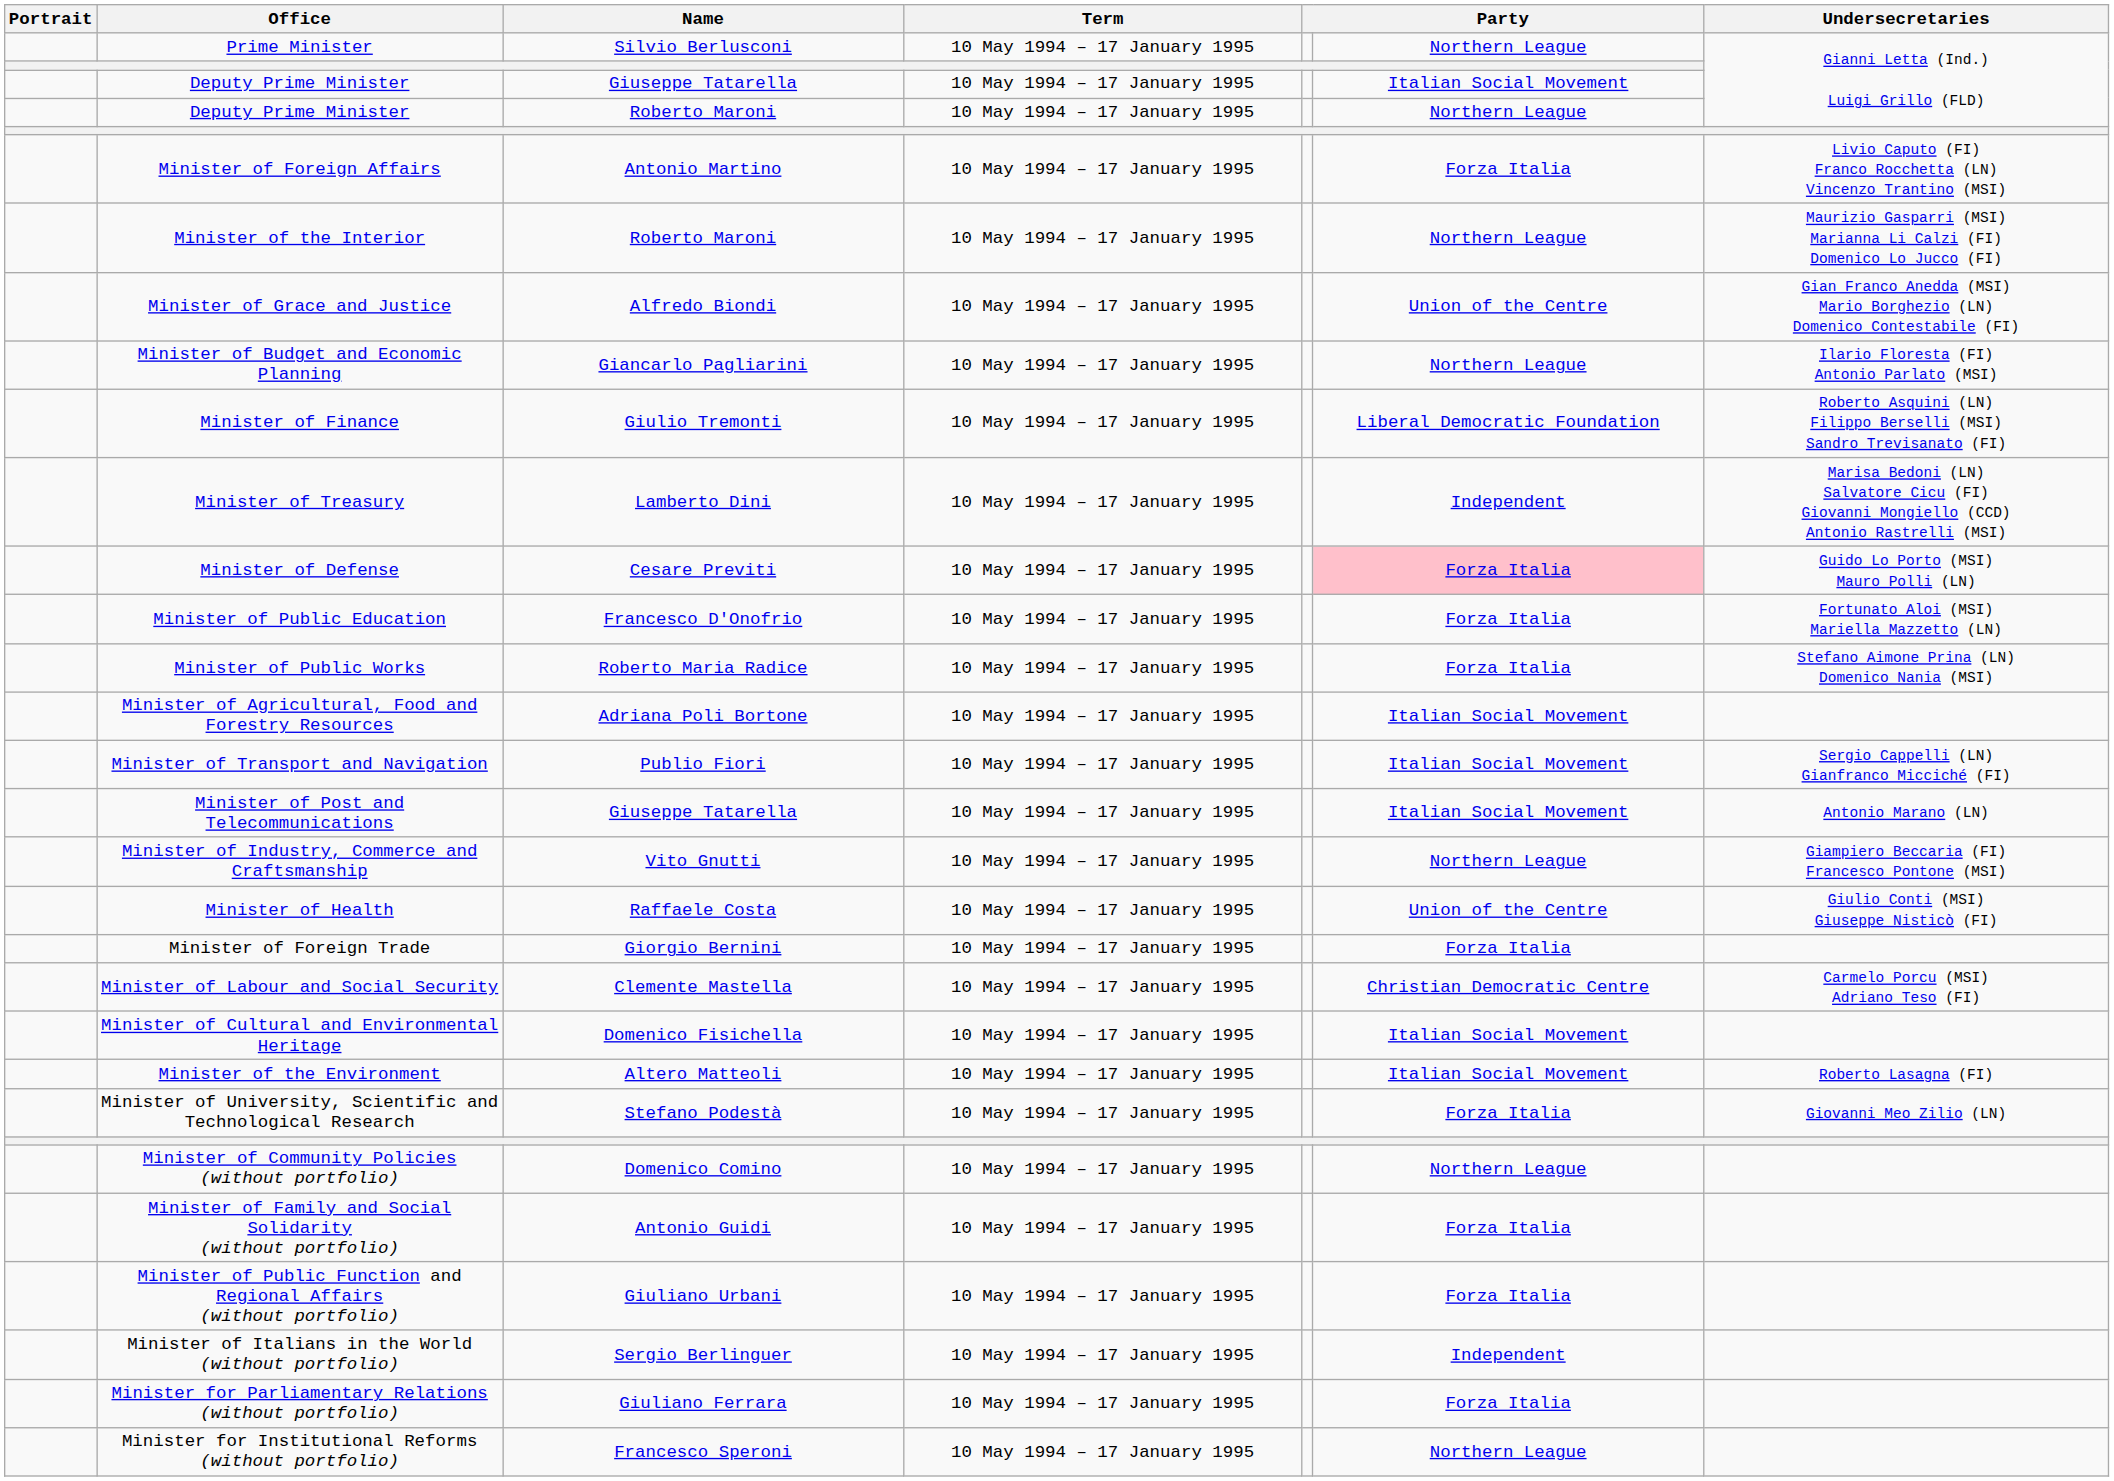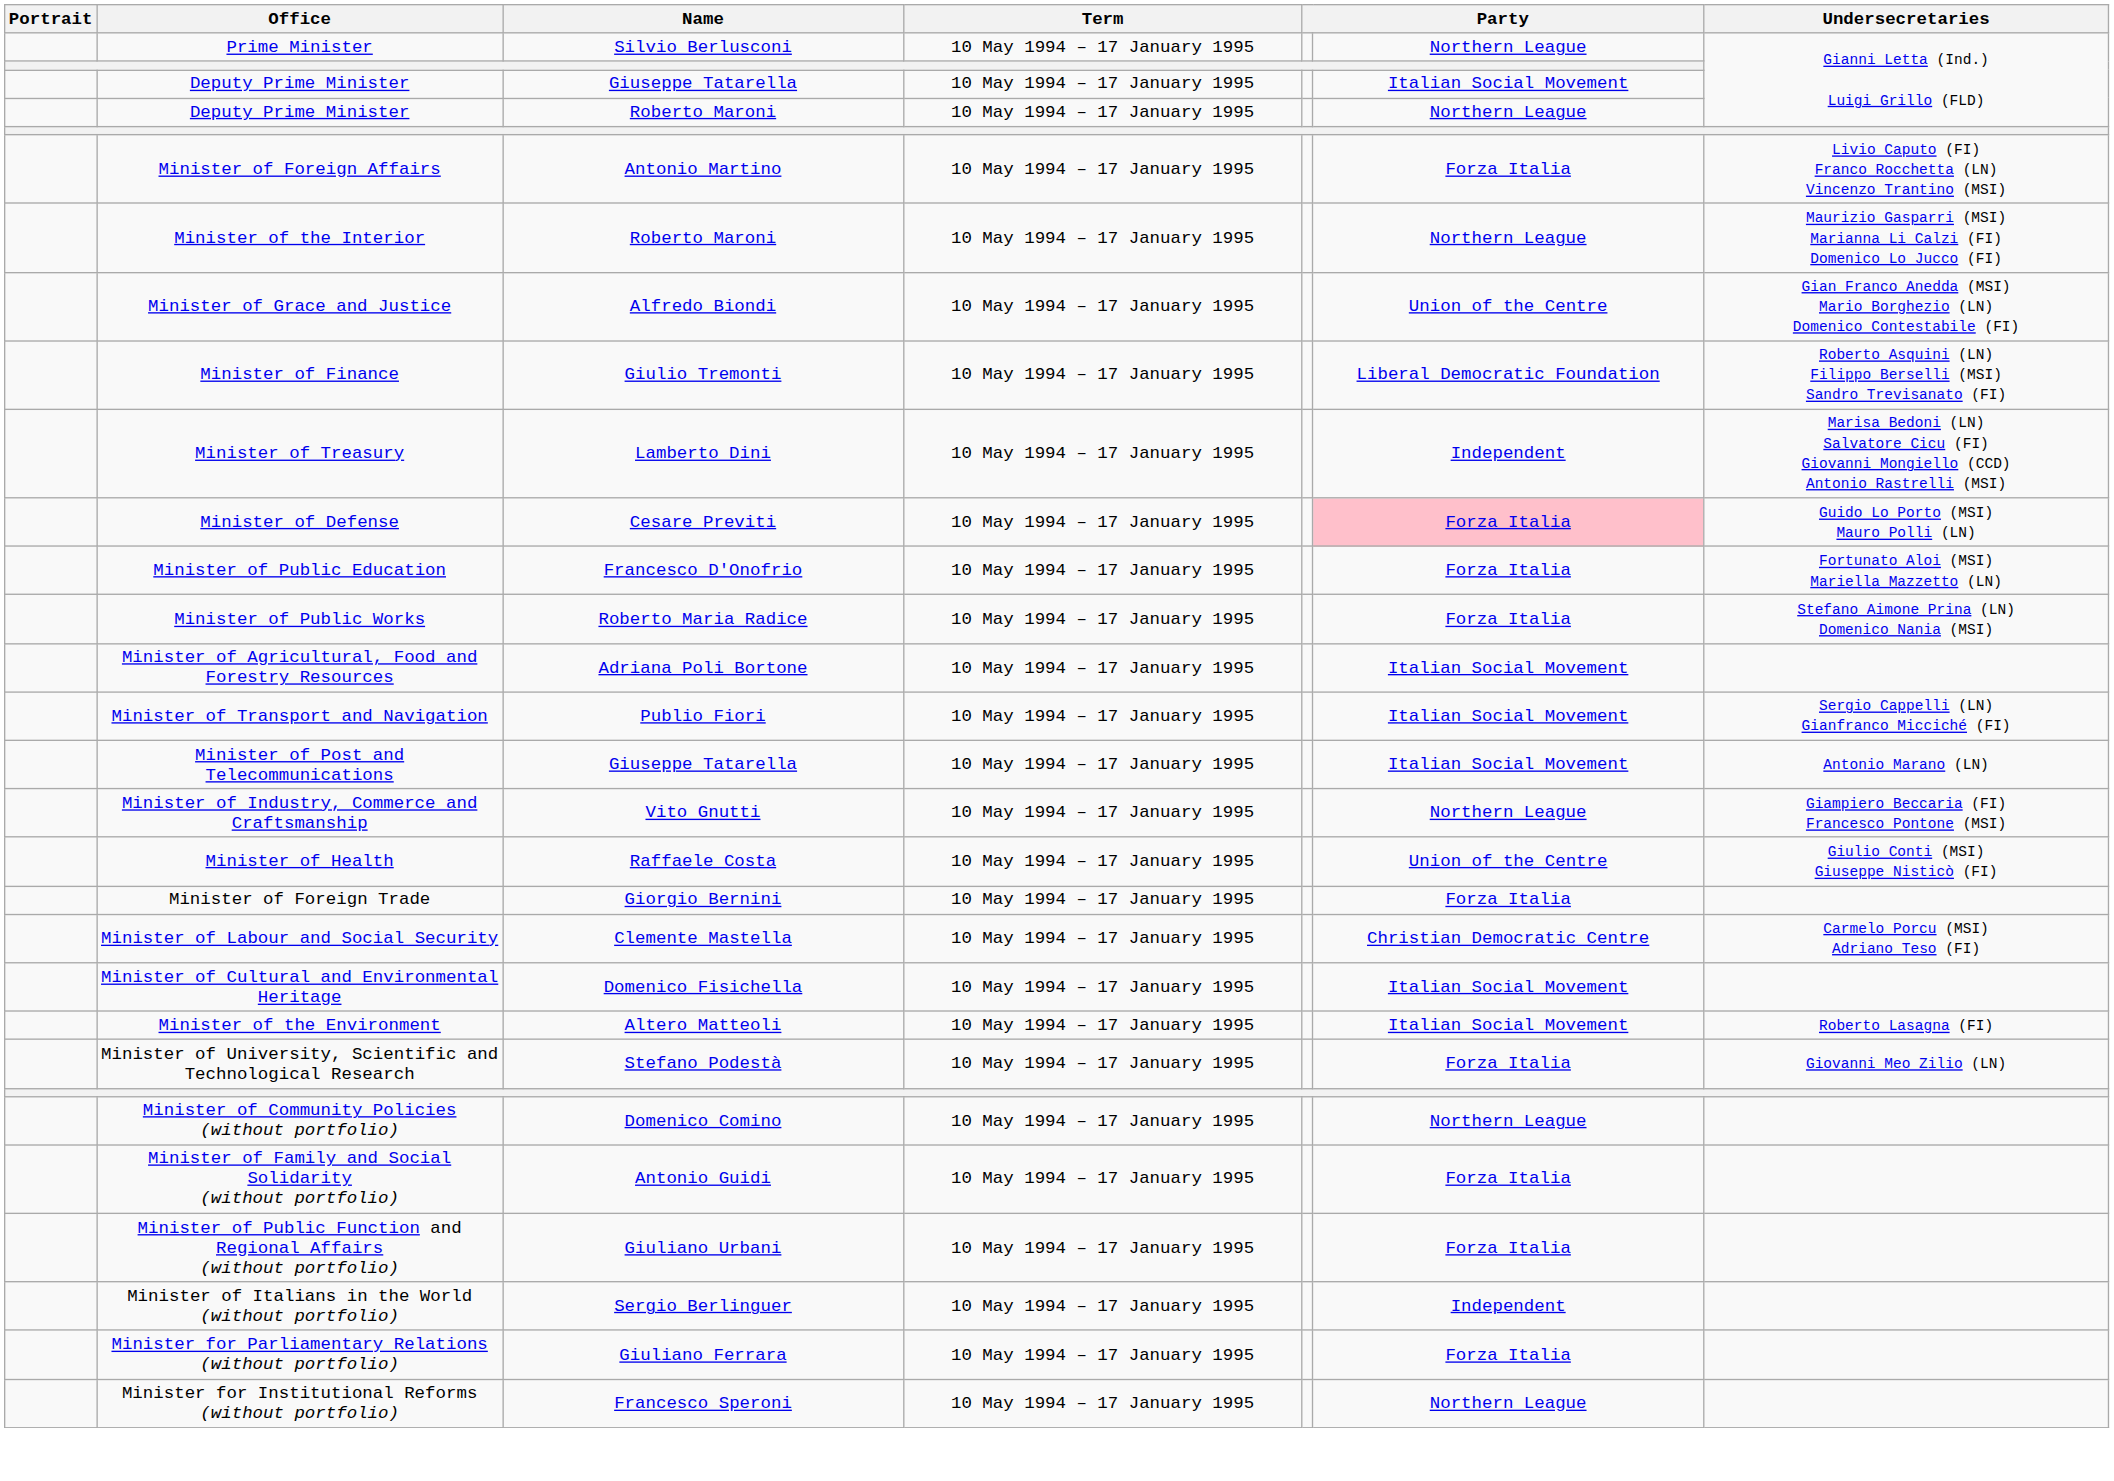- row: (300, 365)
